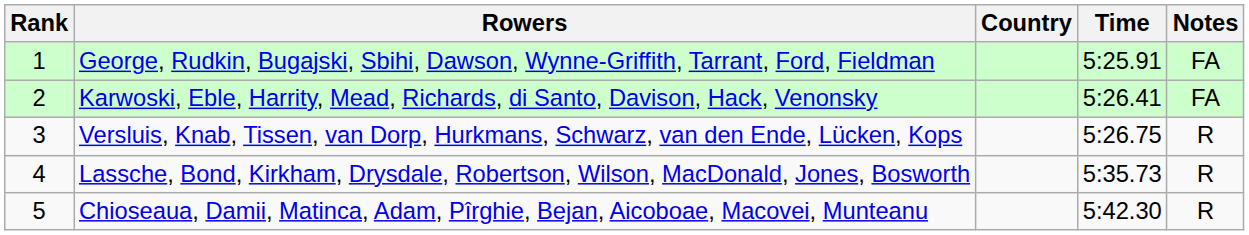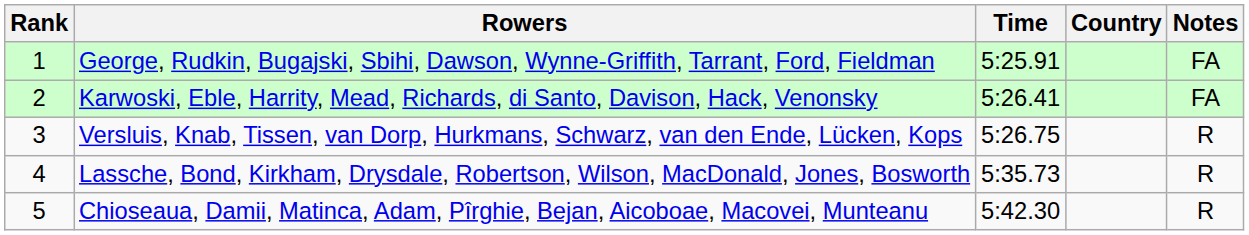columns swapped: (1026, 23) <-> (1122, 23)
